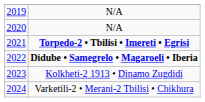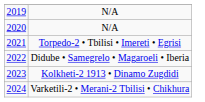(114, 43) bold -> (110, 43) normal
(114, 58) bold -> (110, 58) normal
